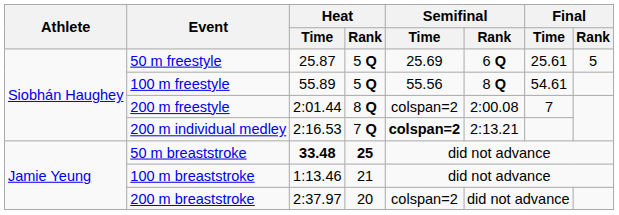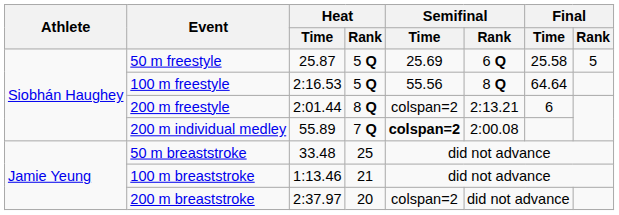(549, 61) 25.61 -> (549, 61) 25.58
(317, 84) 55.89 -> (317, 84) 2:16.53
(549, 84) 54.61 -> (549, 84) 64.64
(494, 107) 2:00.08 -> (494, 107) 2:13.21
(549, 107) 7 -> (549, 107) 6
(317, 130) 2:16.53 -> (317, 130) 55.89
(494, 130) 2:13.21 -> (494, 130) 2:00.08
(317, 153) bold -> (317, 153) normal
(365, 153) bold -> (365, 153) normal
